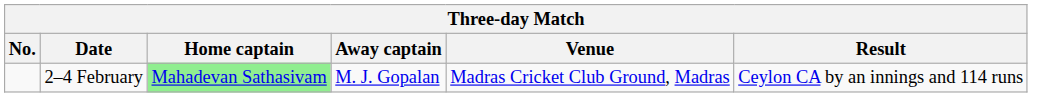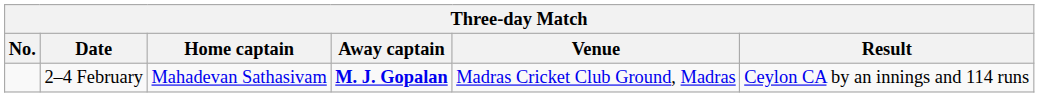(239, 77) lightgreen background -> (239, 77) no background
(387, 77) normal -> (391, 77) bold
